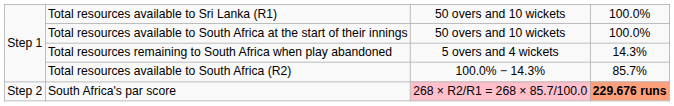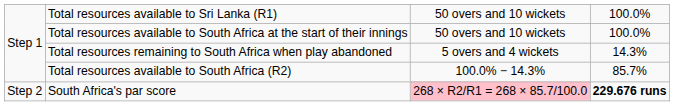(630, 91) lightsalmon background -> (630, 91) no background
